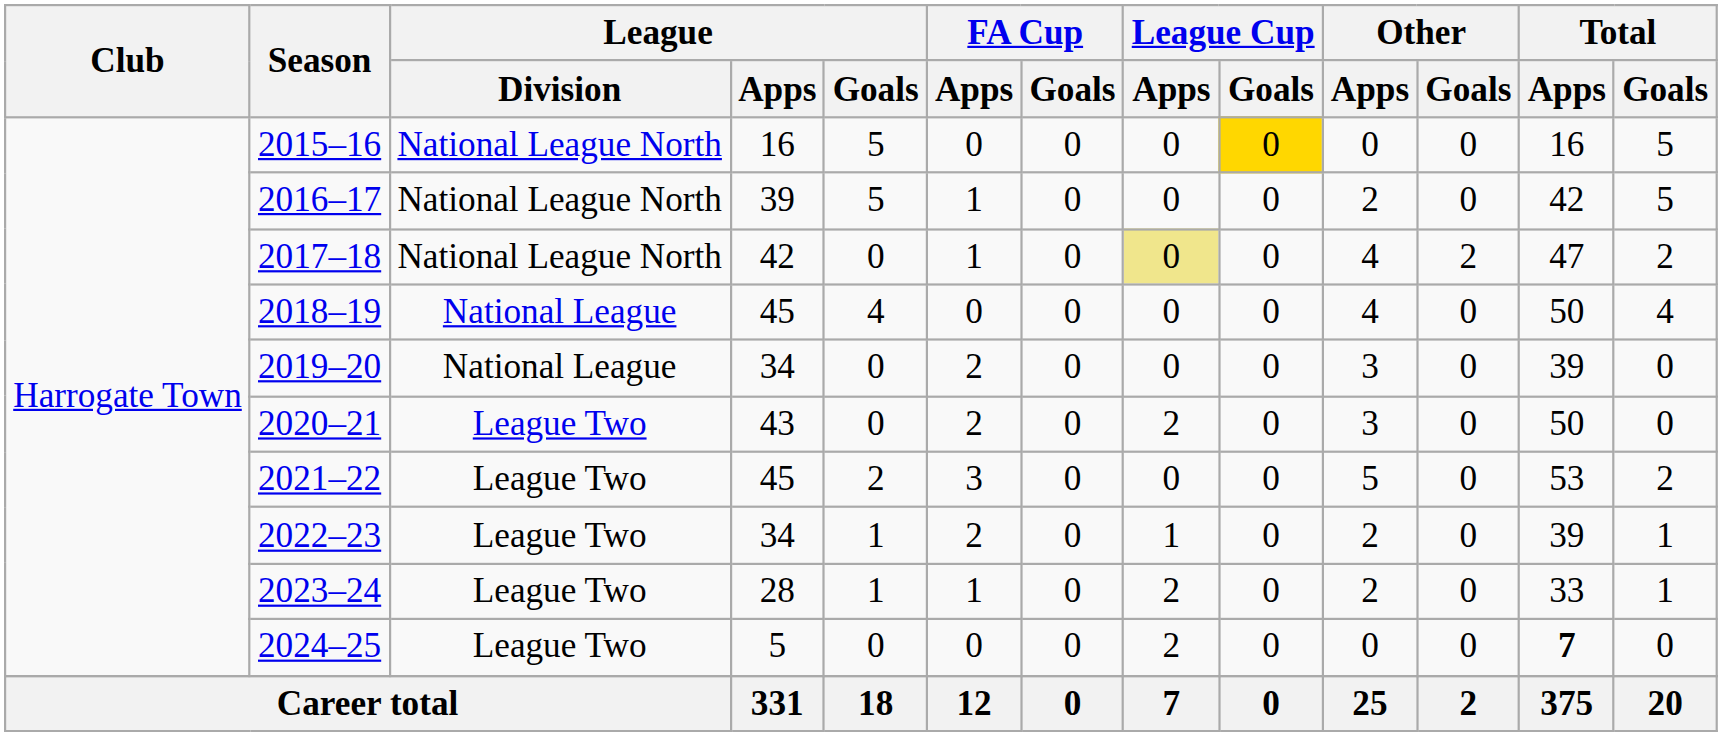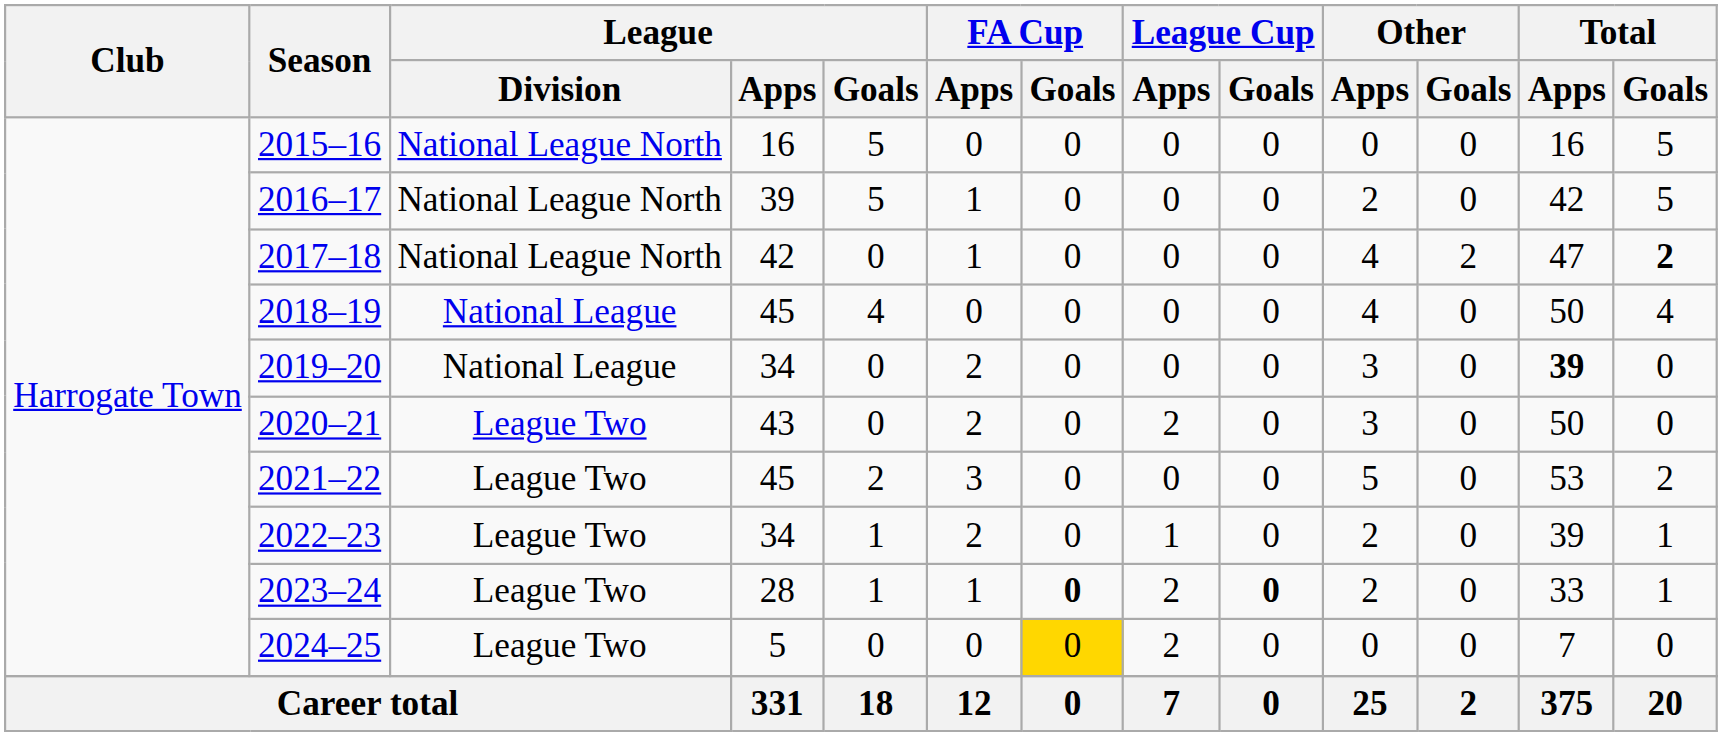(1271, 144) gold background -> (1271, 144) no background
(1171, 255) khaki background -> (1171, 255) no background
(1665, 255) normal -> (1665, 255) bold
(1567, 367) normal -> (1567, 367) bold
(1072, 590) normal -> (1072, 590) bold
(1271, 590) normal -> (1271, 590) bold
(1072, 646) no background -> (1072, 646) gold background
(1567, 646) bold -> (1567, 646) normal
